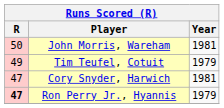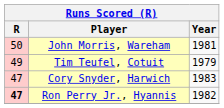(204, 79) 1981 -> (204, 79) 1983
(204, 95) 1979 -> (204, 95) 1982
